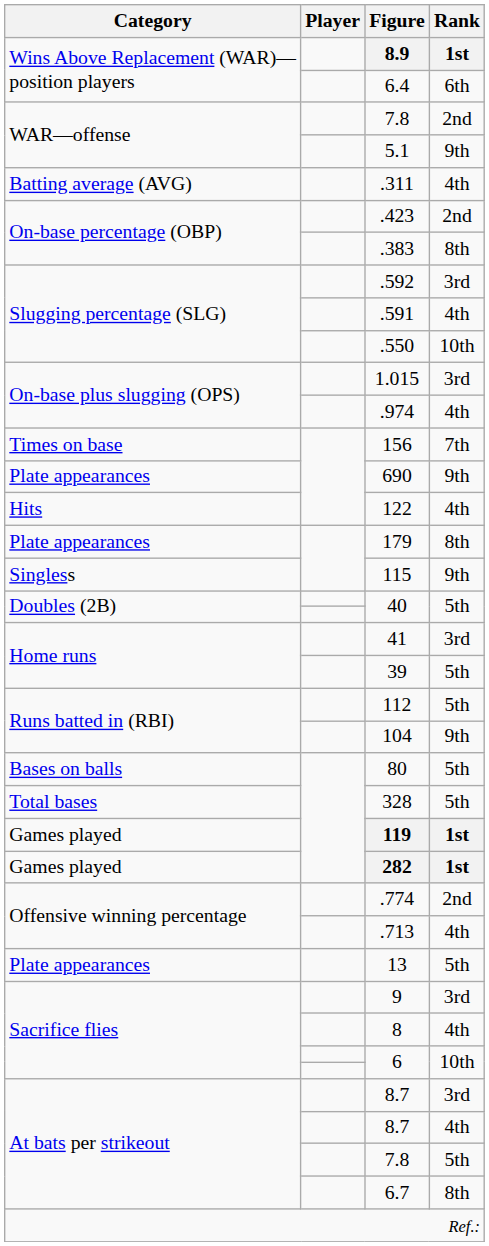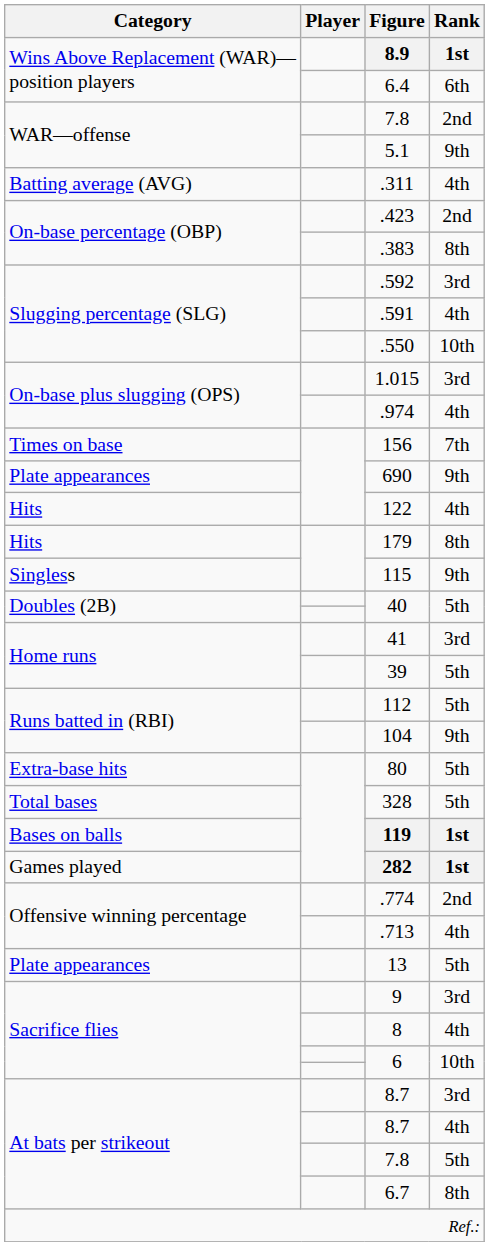(80, 541) Plate appearances -> (26, 541) Hits
(66, 769) Bases on balls -> (68, 769) Extra-base hits
(65, 834) Games played -> (66, 834) Bases on balls
